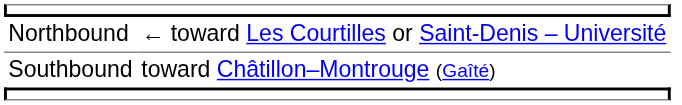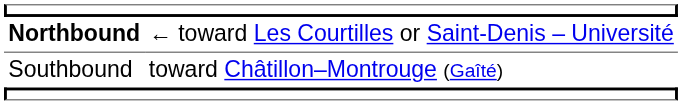(69, 34) normal -> (74, 34) bold
